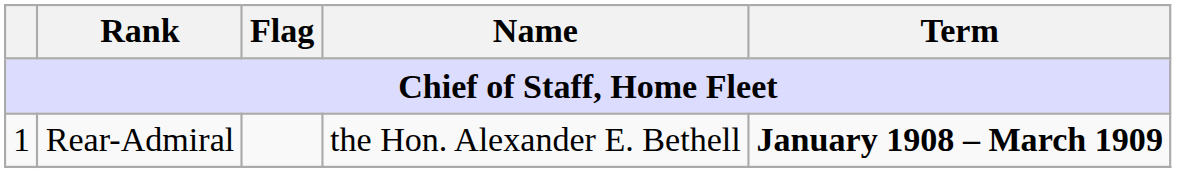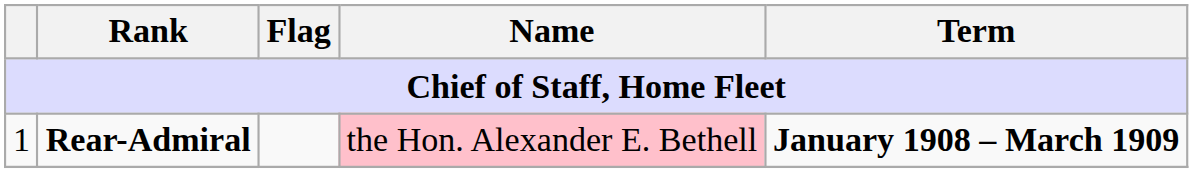(140, 139) normal -> (148, 139) bold
(535, 139) no background -> (552, 139) pink background
